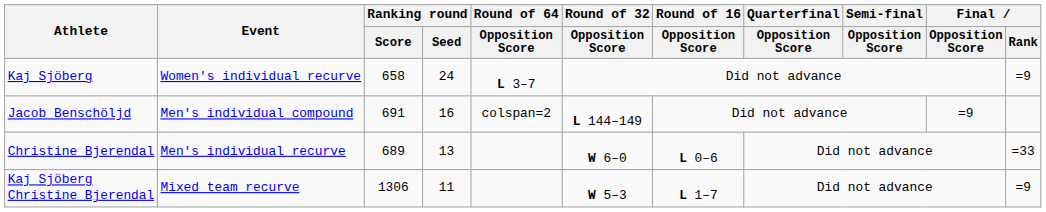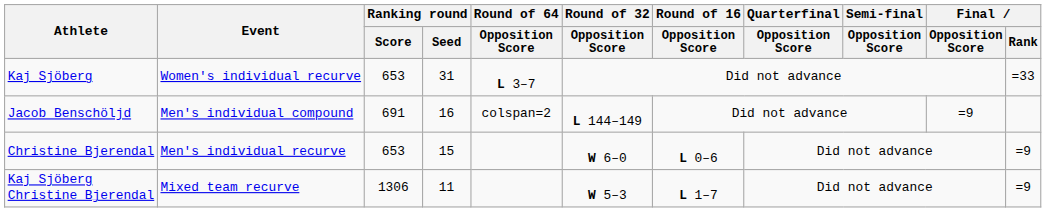(393, 77) 658 -> (393, 77) 653
(447, 77) 24 -> (447, 77) 31
(1023, 77) =9 -> (1023, 77) =33
(393, 151) 689 -> (393, 151) 653
(447, 151) 13 -> (447, 151) 15
(1023, 151) =33 -> (1023, 151) =9
